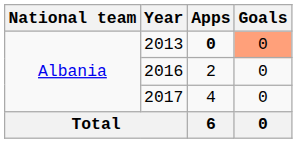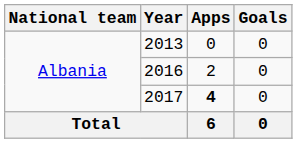(211, 45) bold -> (211, 45) normal
(263, 45) lightsalmon background -> (263, 45) no background
(211, 98) normal -> (211, 98) bold
